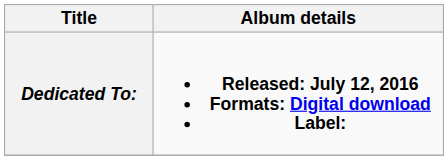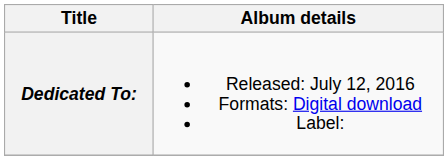(298, 104) bold -> (298, 104) normal
